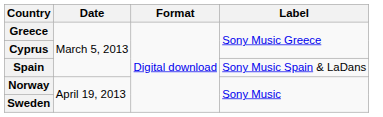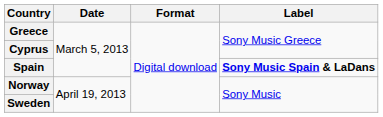(294, 67) normal -> (299, 67) bold
